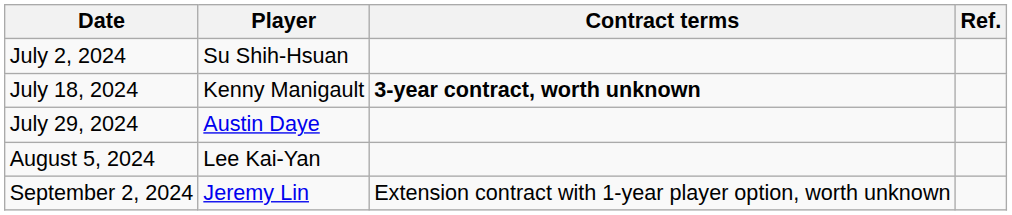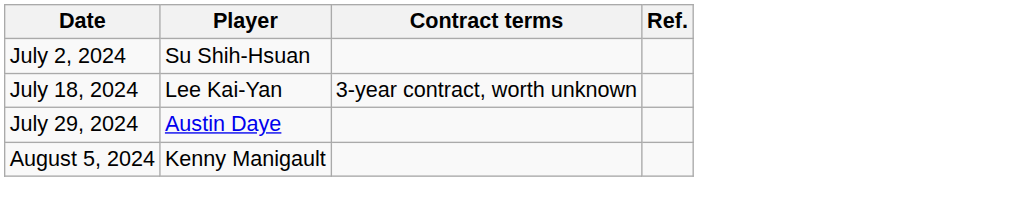(284, 90) Kenny Manigault -> (224, 90) Lee Kai-Yan
(537, 90) bold -> (486, 90) normal
(262, 158) Lee Kai-Yan -> (245, 158) Kenny Manigault
- row: (102, 192)
